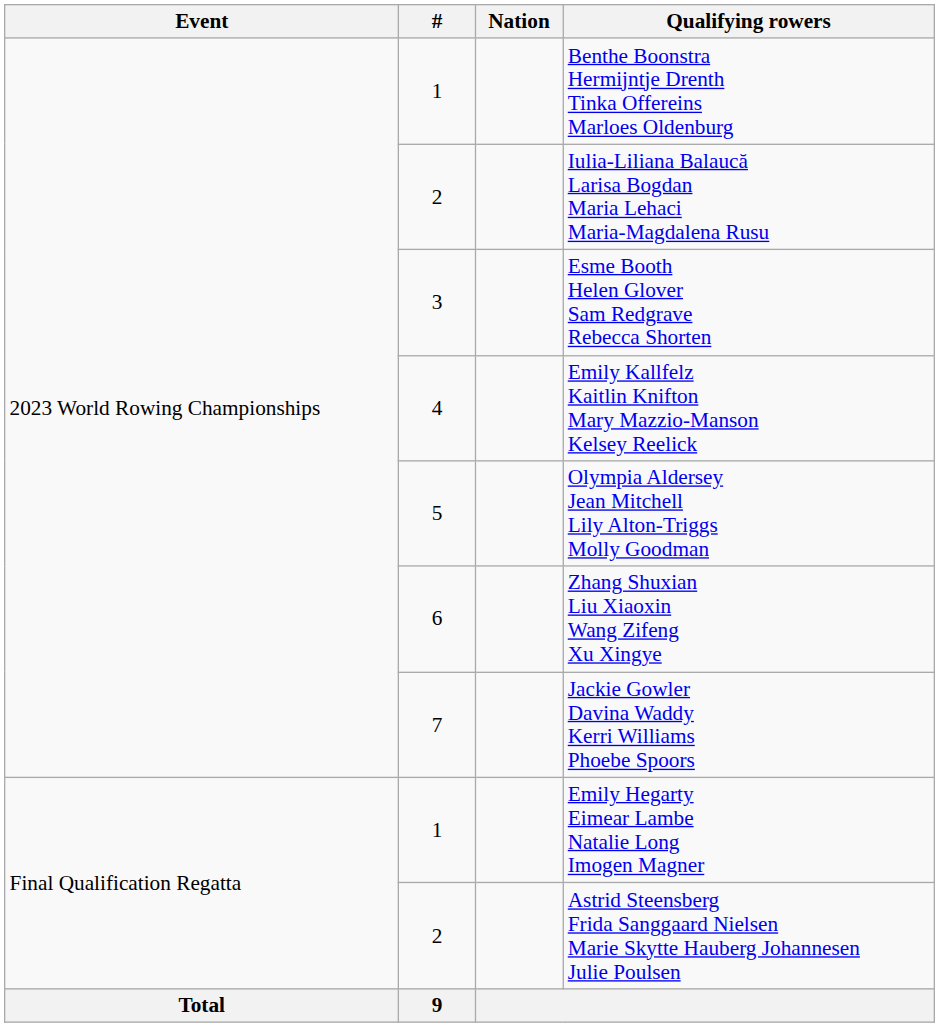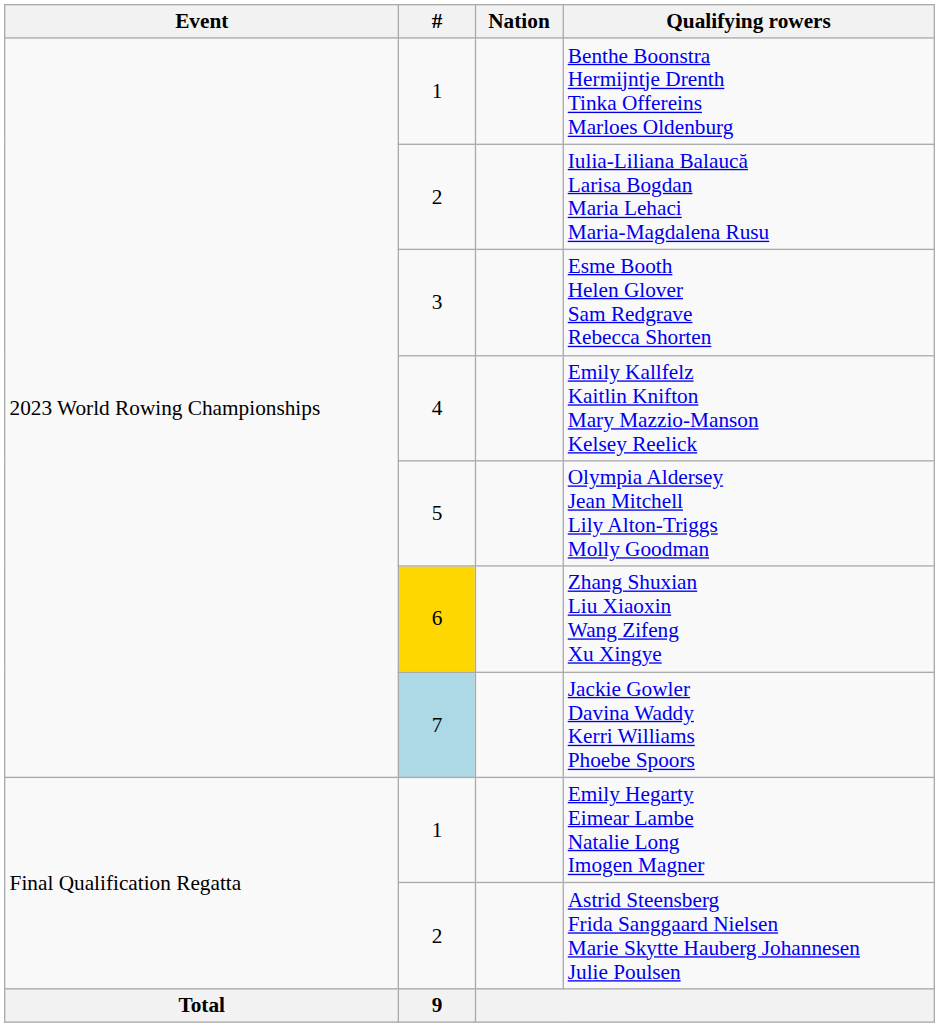(437, 618) no background -> (437, 618) gold background
(437, 724) no background -> (437, 724) lightblue background
